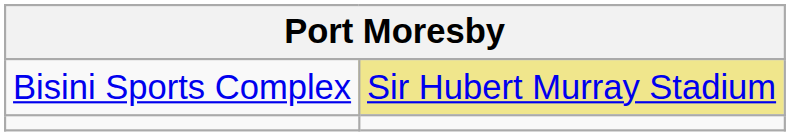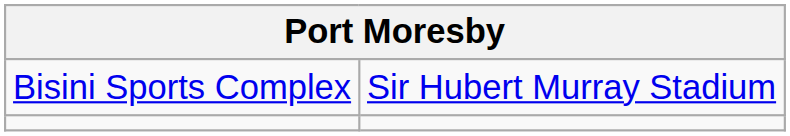(572, 86) khaki background -> (572, 86) no background
